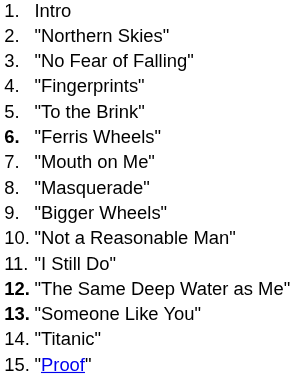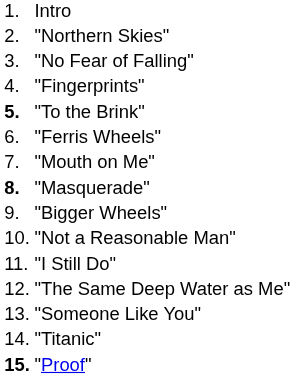(12, 111) normal -> (12, 111) bold
(12, 137) bold -> (12, 137) normal
(12, 187) normal -> (12, 187) bold
(17, 289) bold -> (17, 289) normal
(17, 314) bold -> (17, 314) normal
(17, 364) normal -> (17, 364) bold
